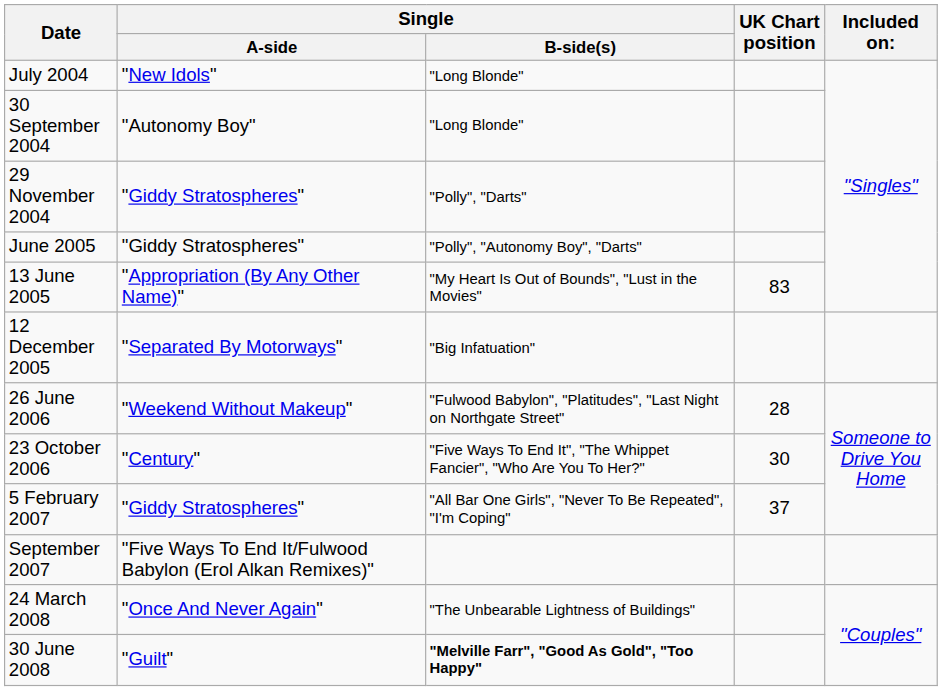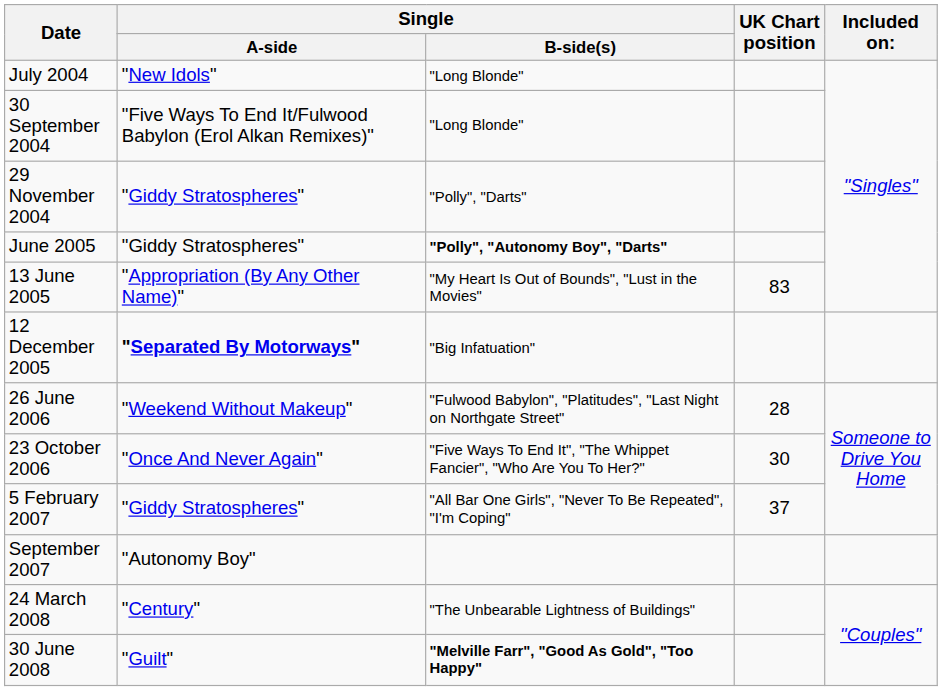(189, 125) "Autonomy Boy" -> (248, 125) "Five Ways To End It/Fulwood Babylon (Erol Alkan Remixes)"
(536, 247) normal -> (548, 247) bold
(232, 347) normal -> (241, 347) bold
(161, 458) "Century" -> (222, 458) "Once And Never Again"
(248, 559) "Five Ways To End It/Fulwood Babylon (Erol Alkan Remixes)" -> (189, 559) "Autonomy Boy"
(222, 609) "Once And Never Again" -> (161, 609) "Century"
